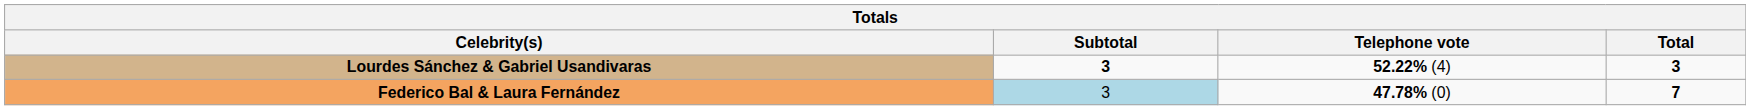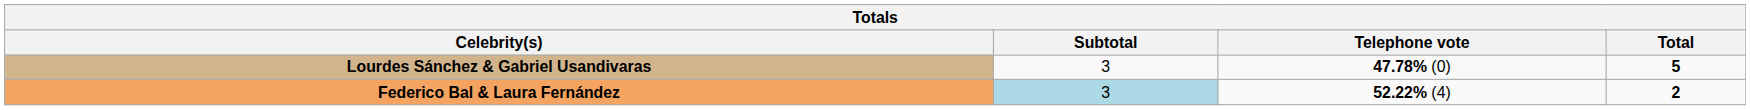(1106, 68) bold -> (1106, 68) normal
(1412, 68) 52.22% (4) -> (1412, 68) 47.78% (0)
(1676, 68) 3 -> (1676, 68) 5
(1412, 93) 47.78% (0) -> (1412, 93) 52.22% (4)
(1676, 93) 7 -> (1676, 93) 2
